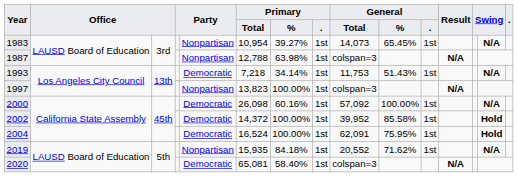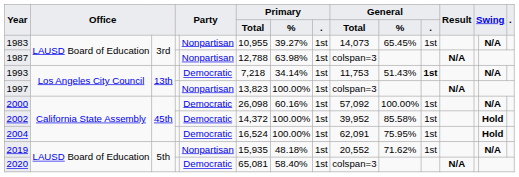(253, 43) 10,954 -> (253, 43) 10,955
(430, 73) normal -> (431, 73) bold
(291, 150) 84.18% -> (291, 150) 48.18%
